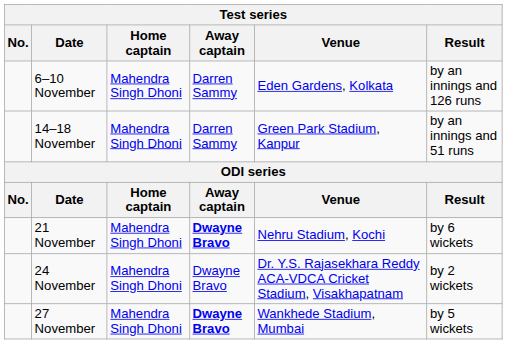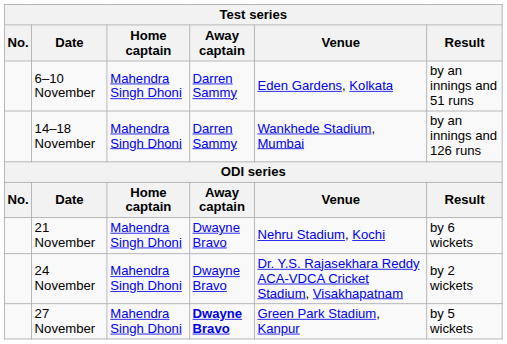(464, 86) by an innings and 126 runs -> (464, 86) by an innings and 51 runs
(319, 136) Green Park Stadium, Kanpur -> (316, 136) Wankhede Stadium, Mumbai
(464, 136) by an innings and 51 runs -> (464, 136) by an innings and 126 runs
(217, 235) bold -> (216, 235) normal
(316, 321) Wankhede Stadium, Mumbai -> (319, 321) Green Park Stadium, Kanpur
